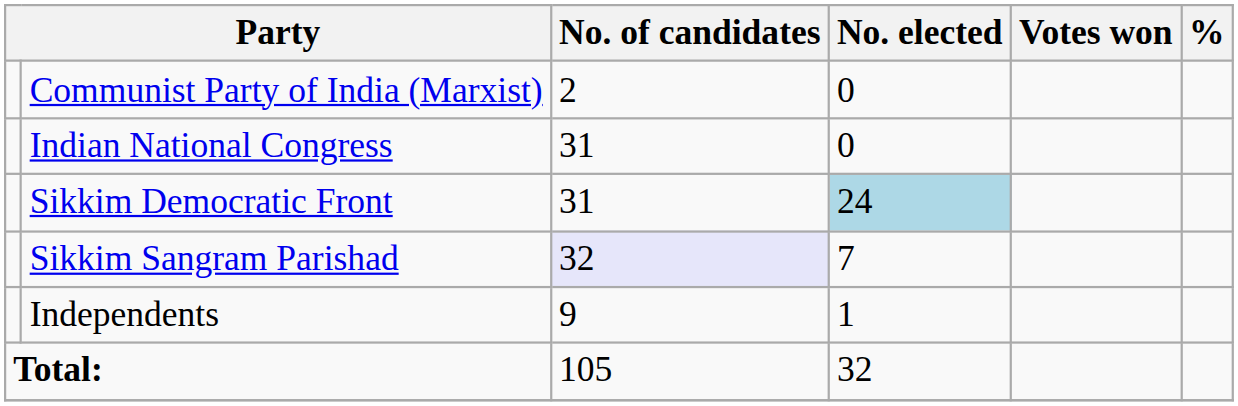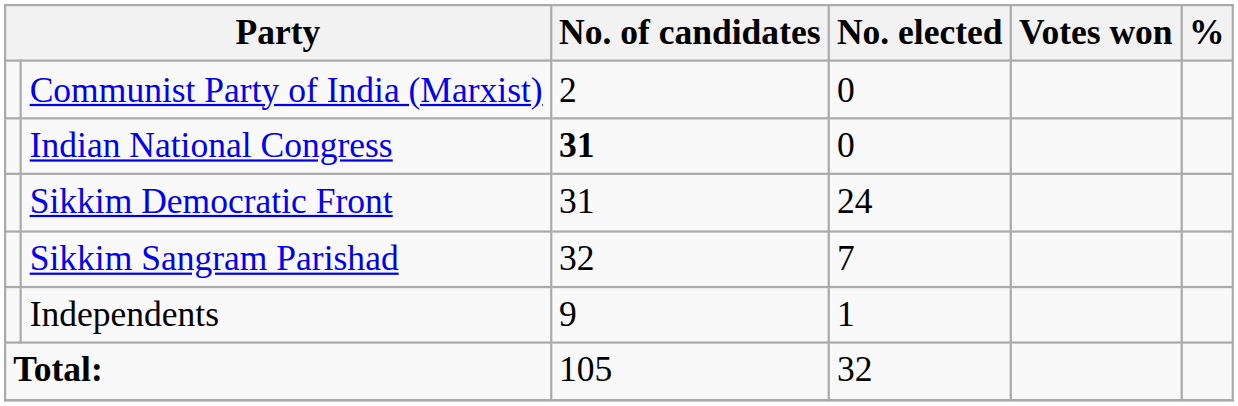(577, 145) normal -> (577, 145) bold
(855, 201) lightblue background -> (855, 201) no background
(577, 257) lavender background -> (577, 257) no background
